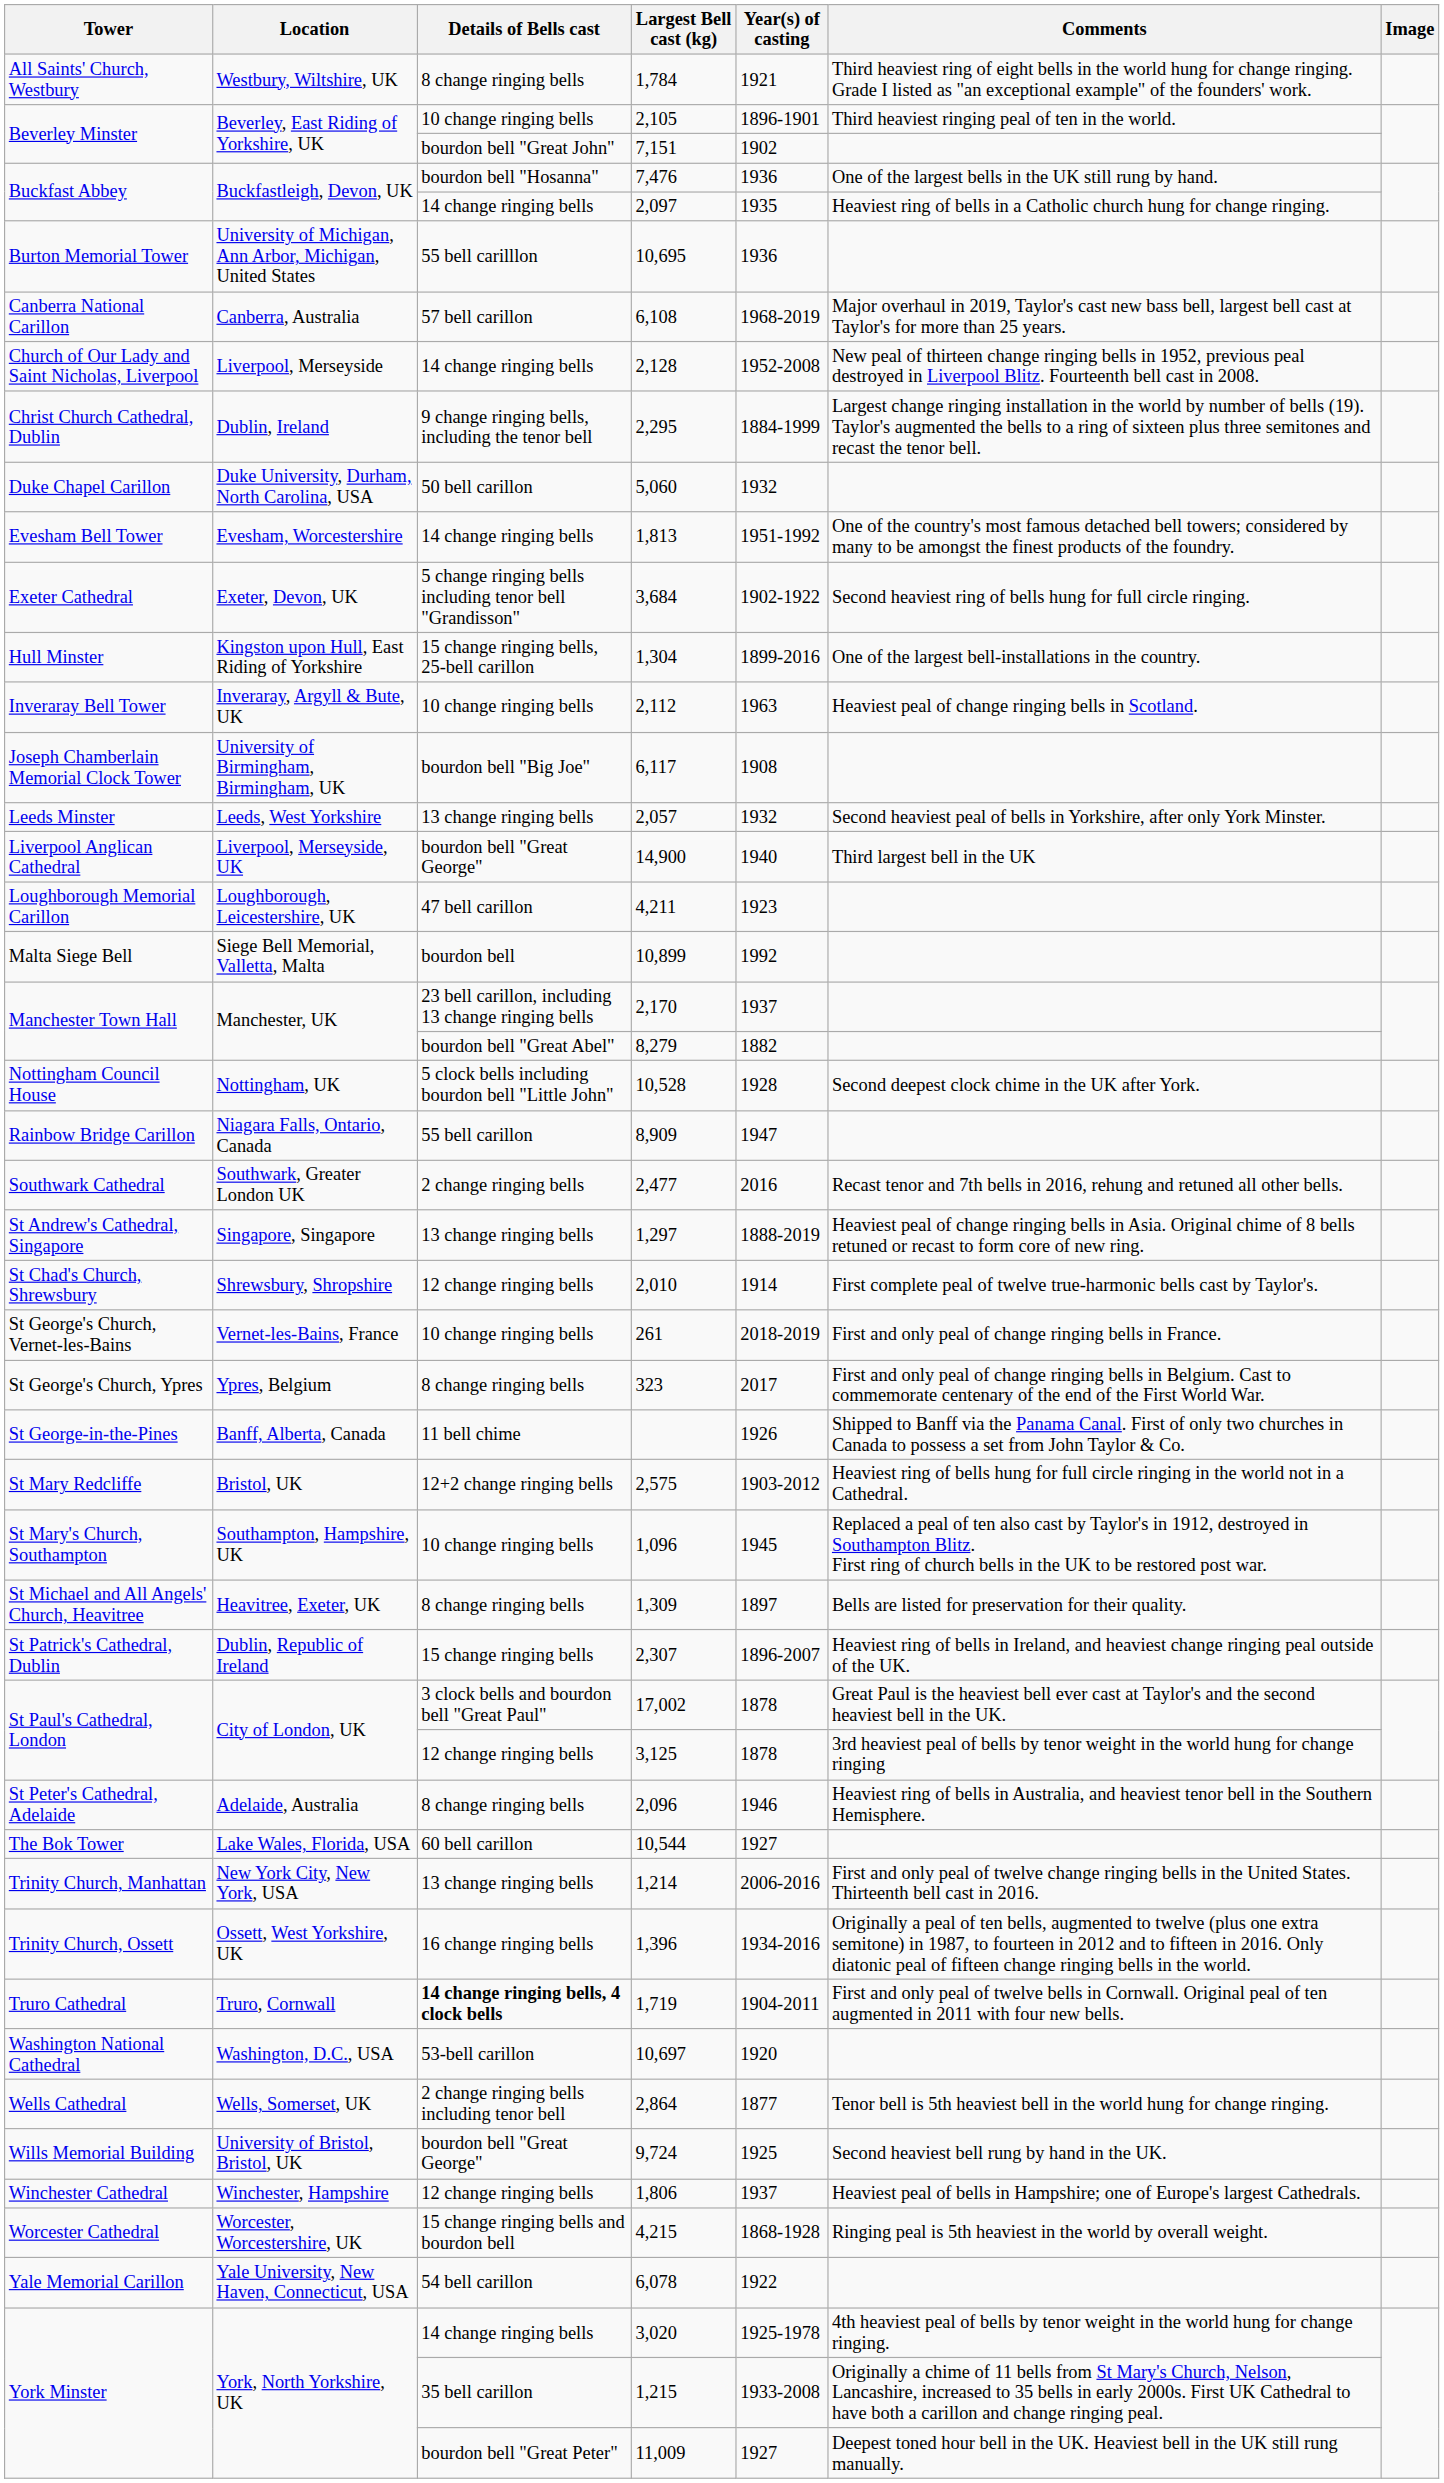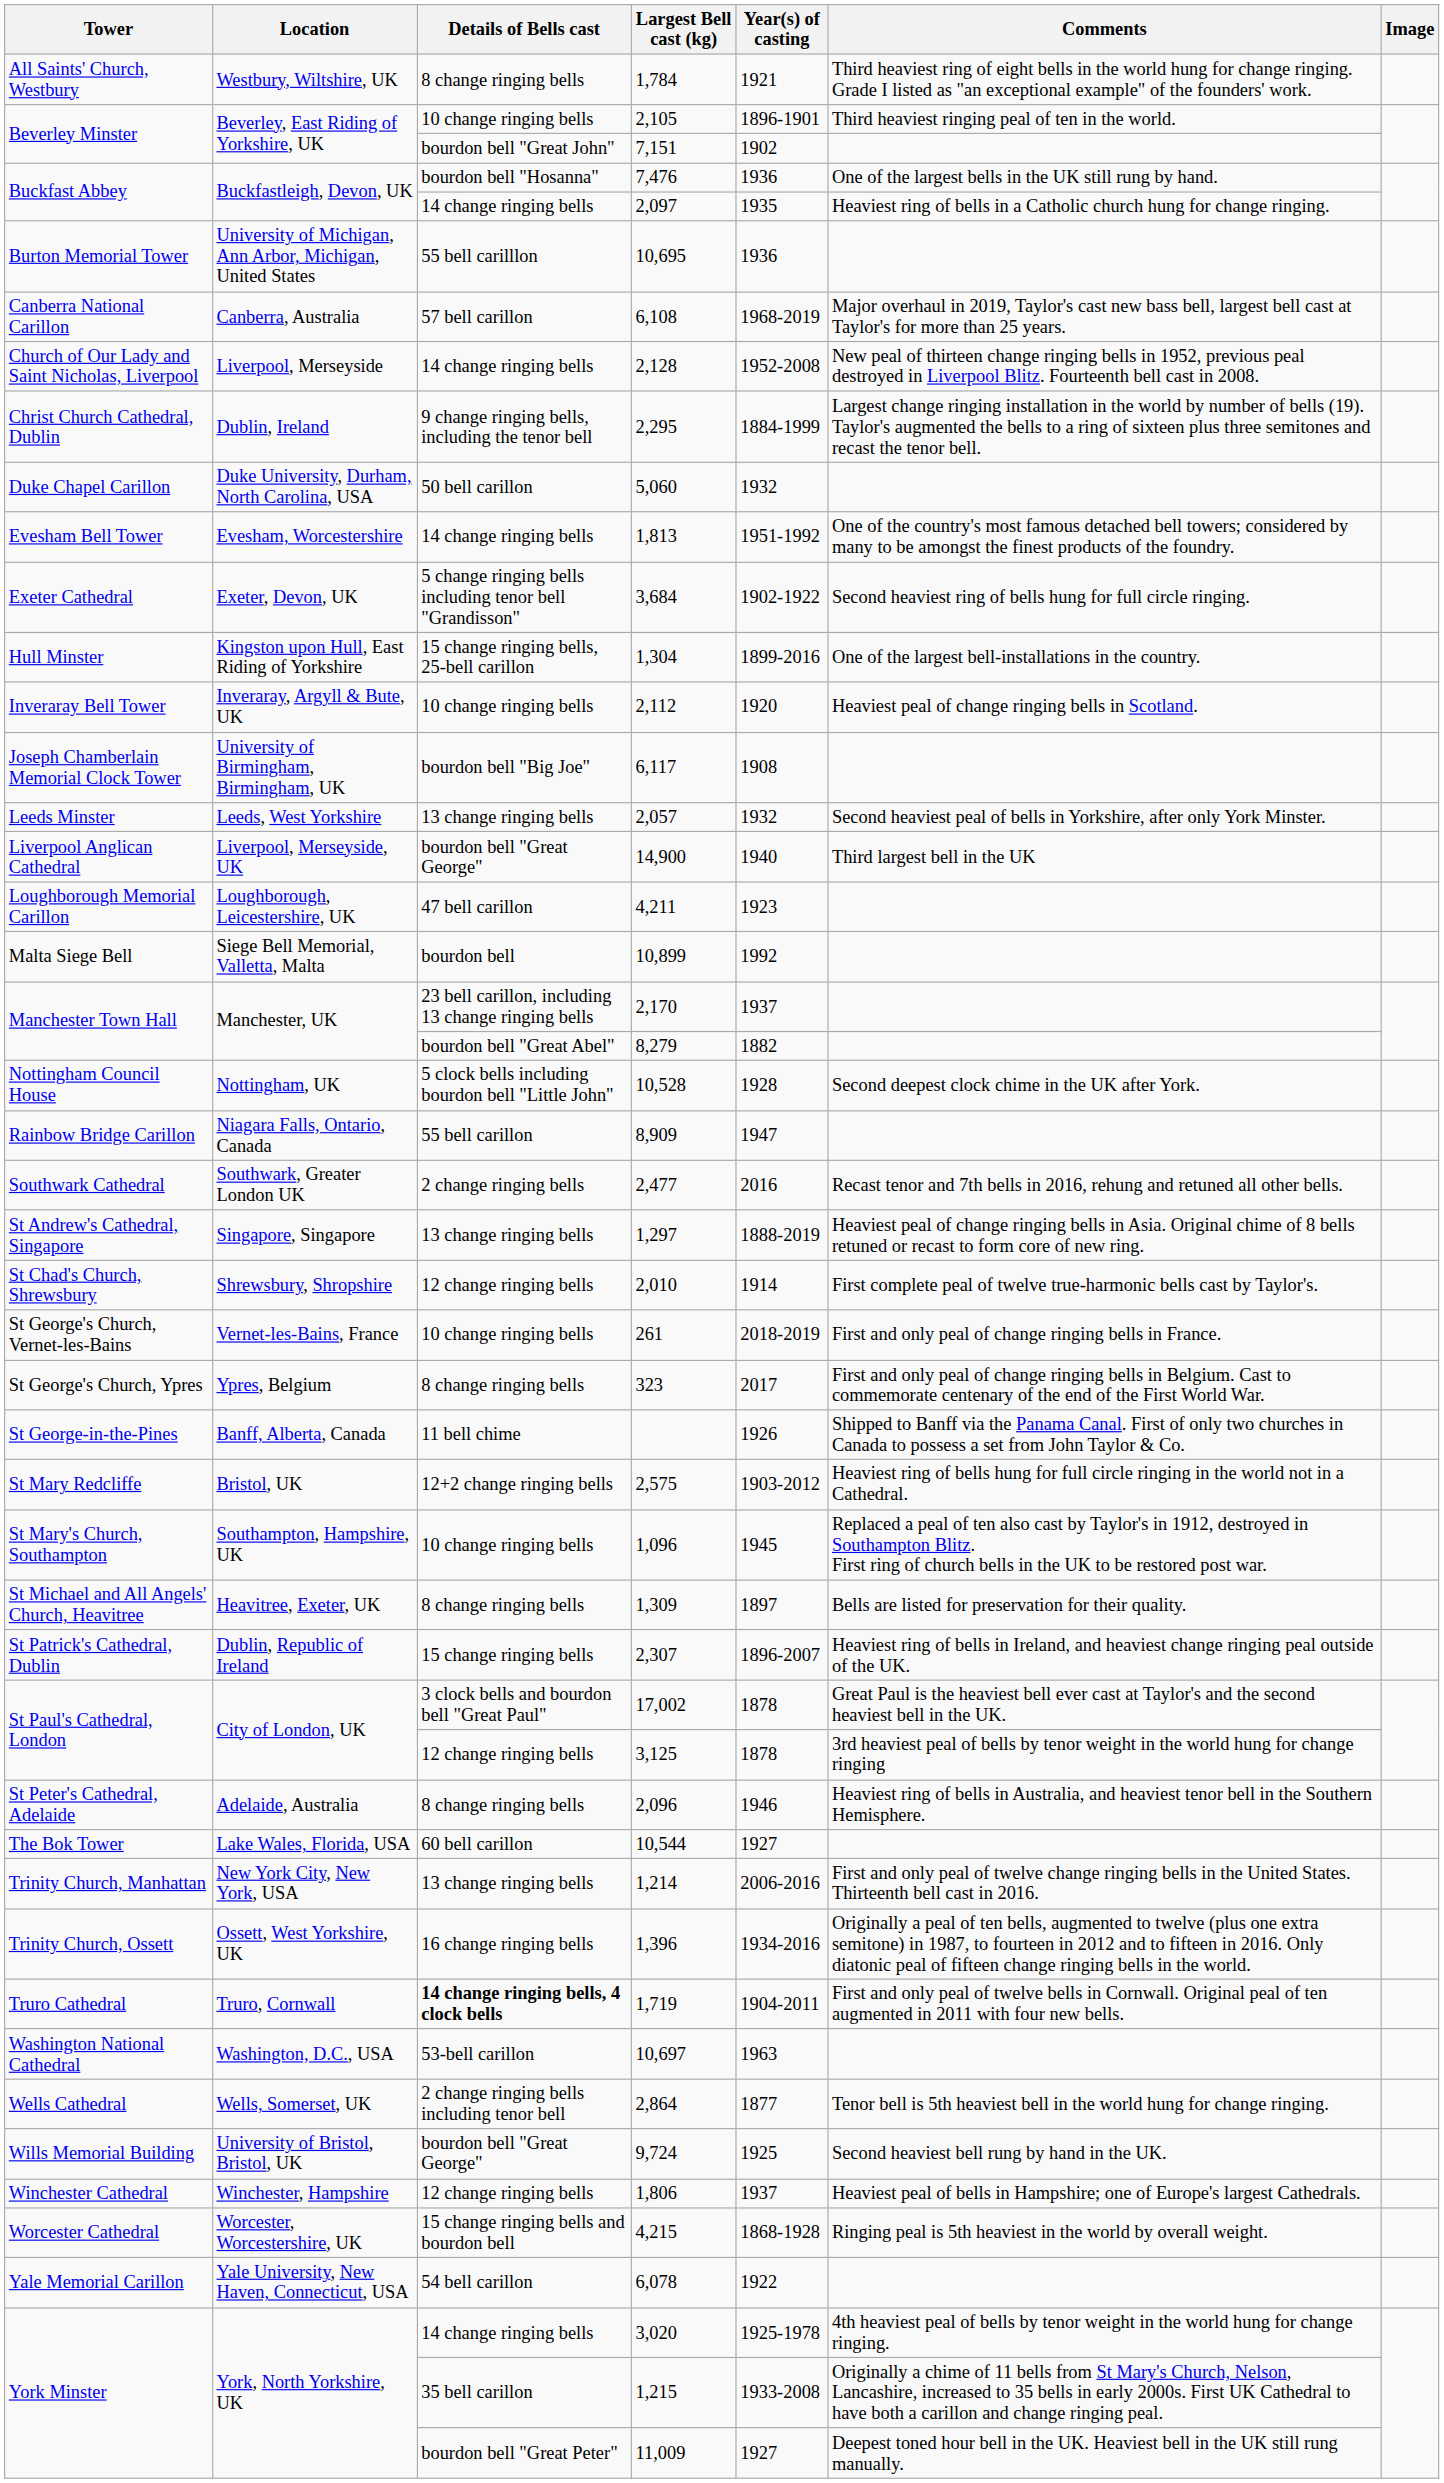(759, 707) 1963 -> (759, 707) 1920
(759, 2053) 1920 -> (759, 2053) 1963
